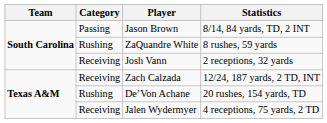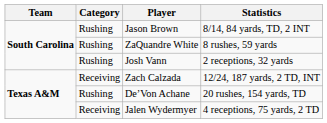(94, 29) Passing -> (96, 29) Rushing
(99, 61) Receiving -> (96, 61) Rushing
